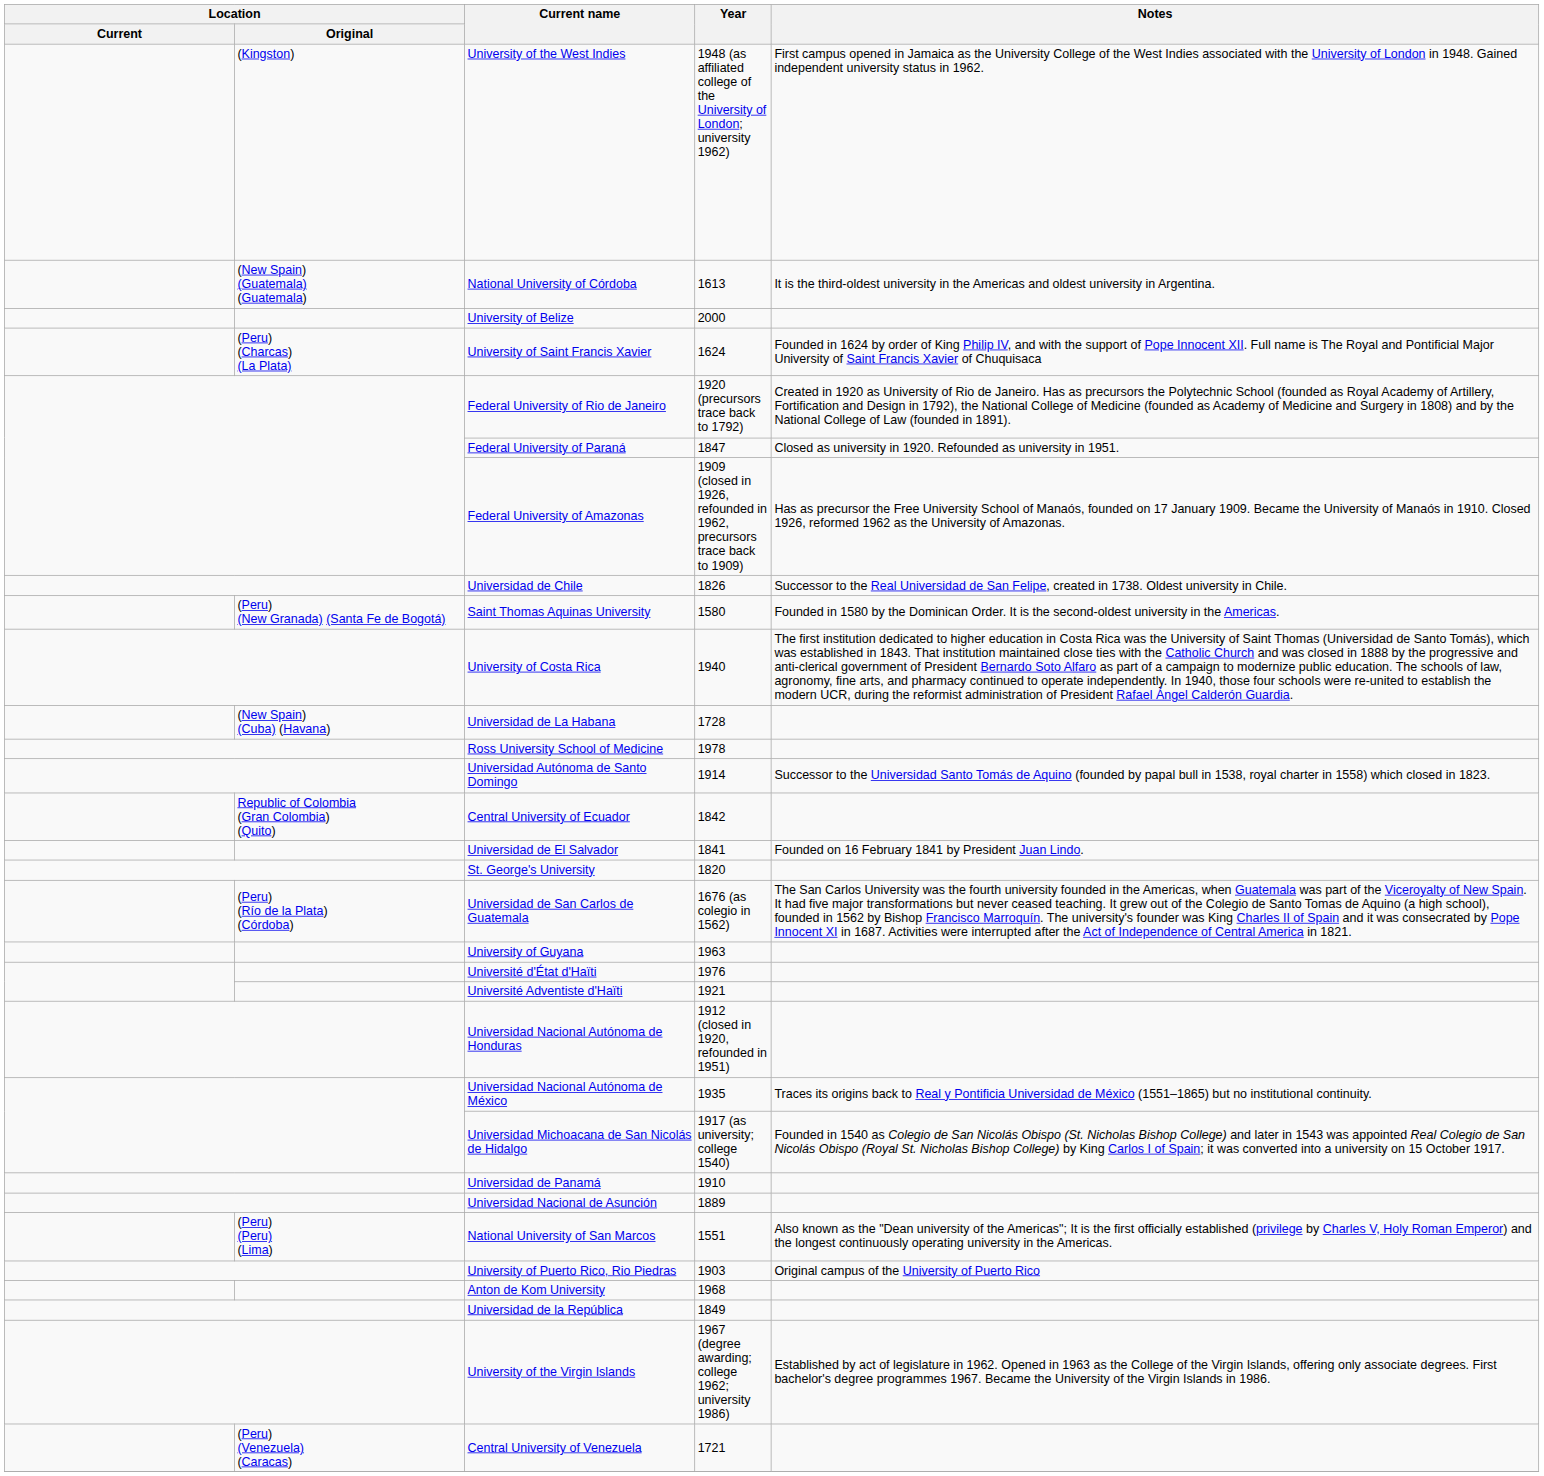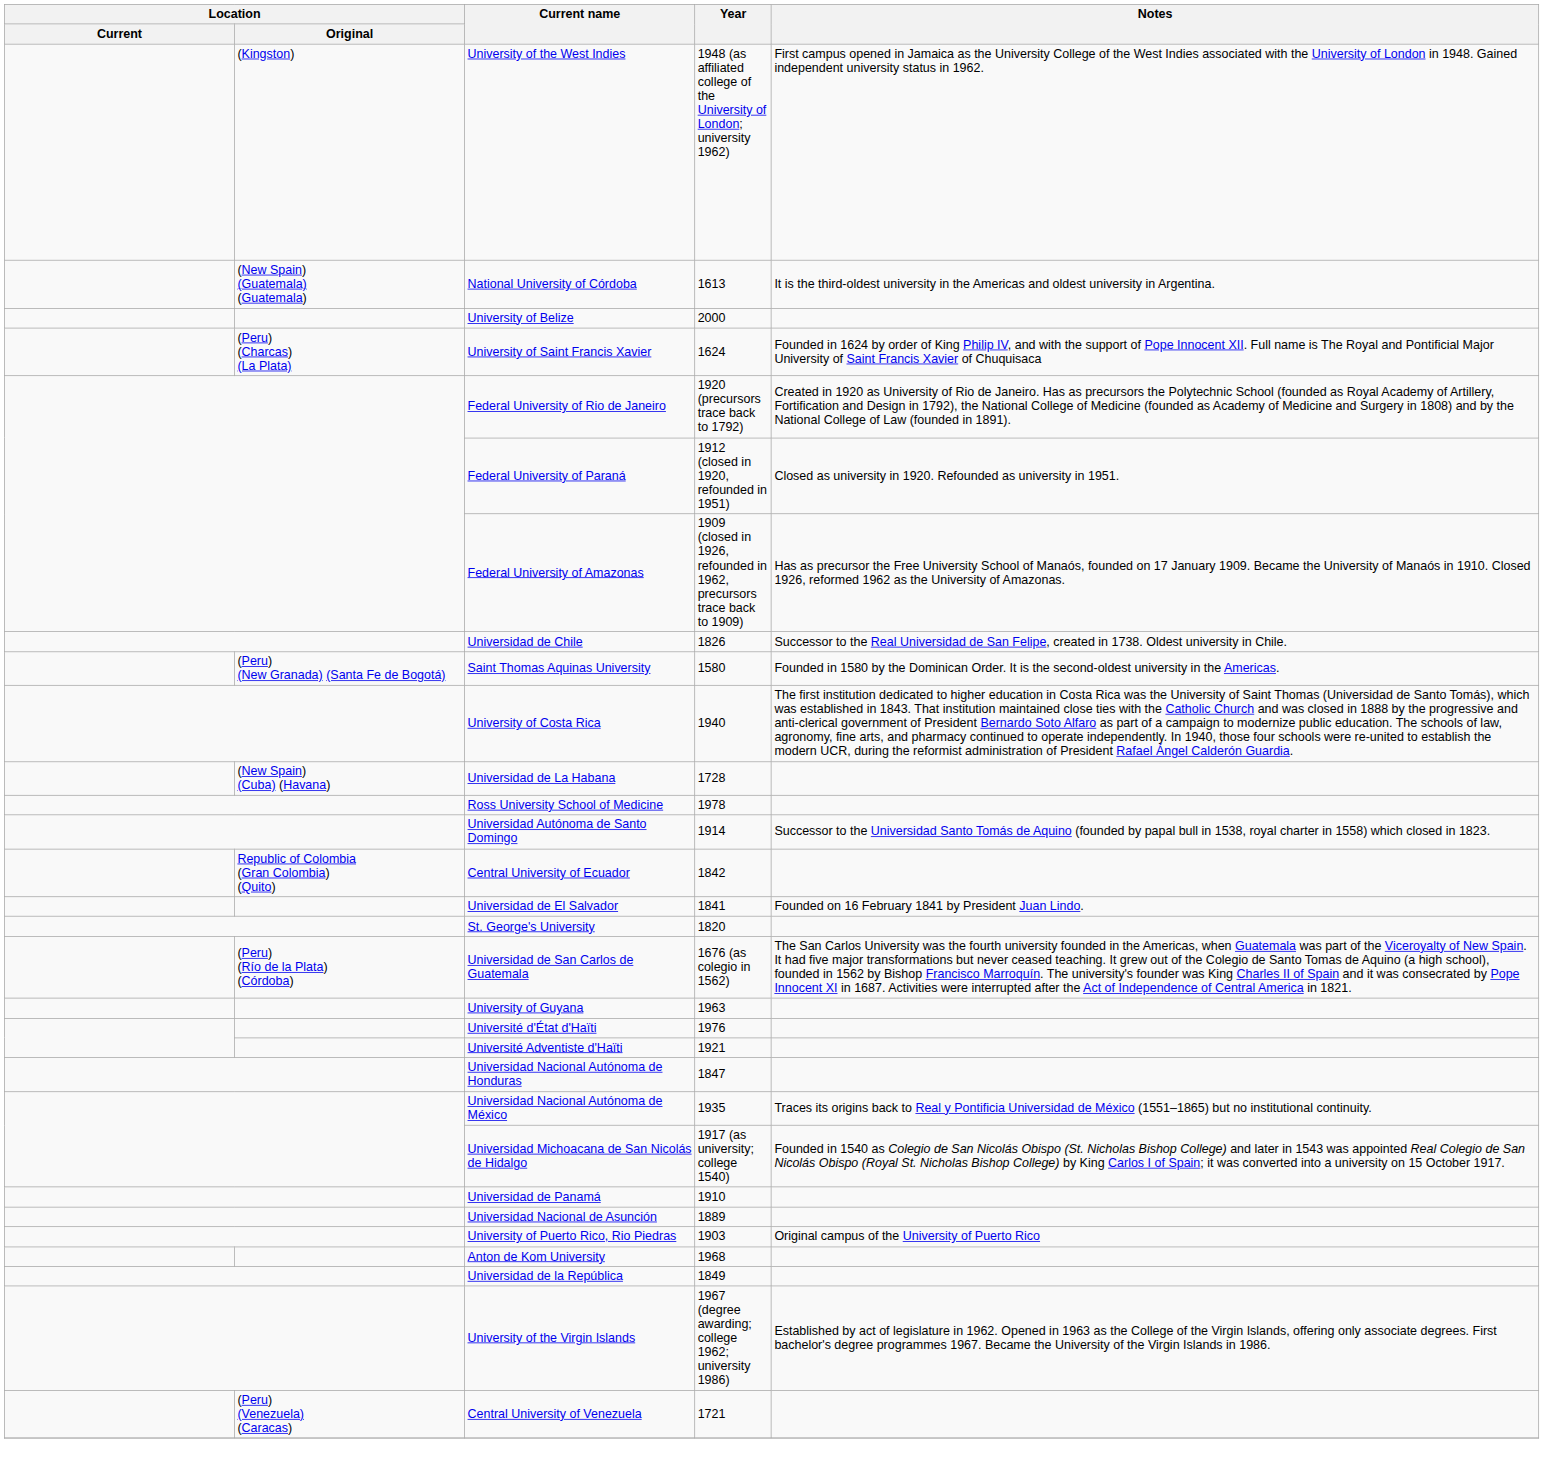(712, 447) 1847 -> (732, 475) 1912 (closed in 1920, refounded in 1951)
(732, 1039) 1912 (closed in 1920, refounded in 1951) -> (712, 1074) 1847
- row: (562, 1236)
